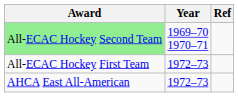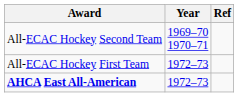(85, 38) lightgreen background -> (85, 38) no background
(68, 82) normal -> (72, 82) bold
